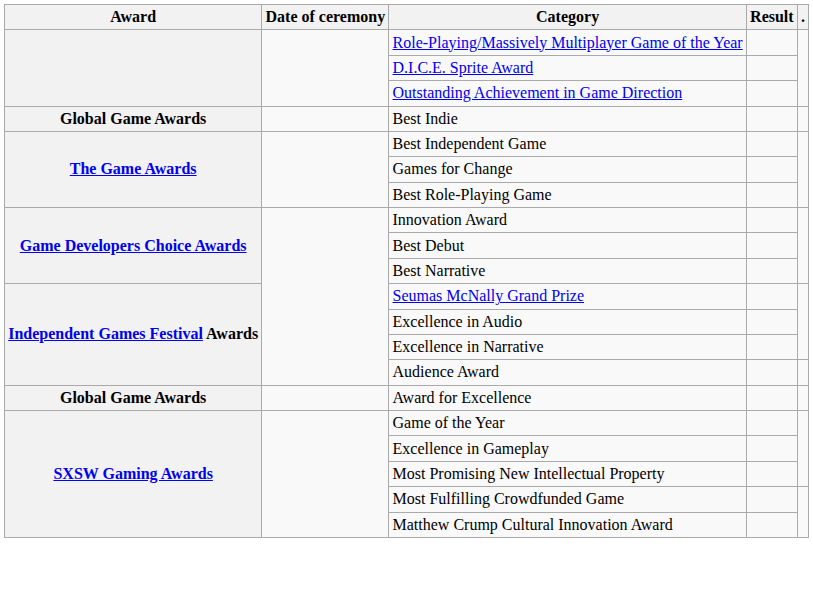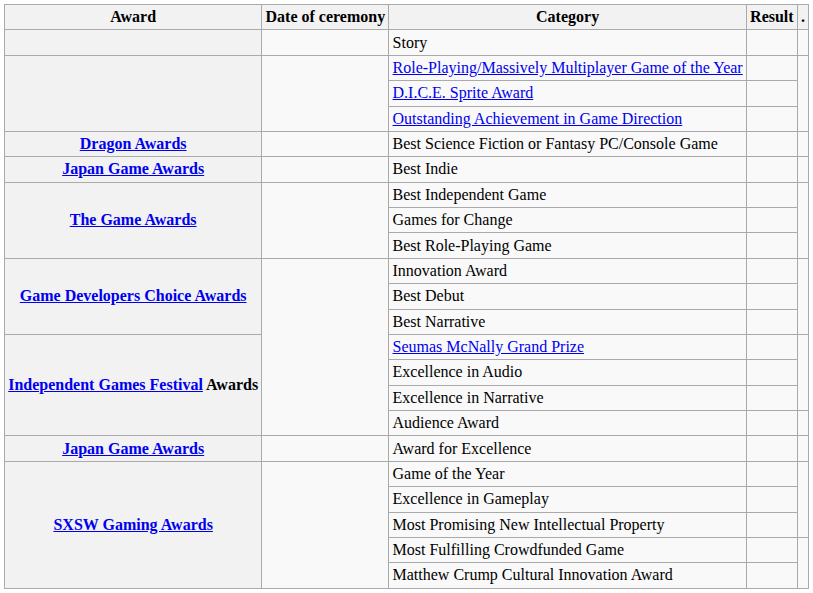+ row: (410, 42)
+ row: (555, 144)
(133, 118) Global Game Awards -> (133, 169) Japan Game Awards
(133, 397) Global Game Awards -> (133, 448) Japan Game Awards
